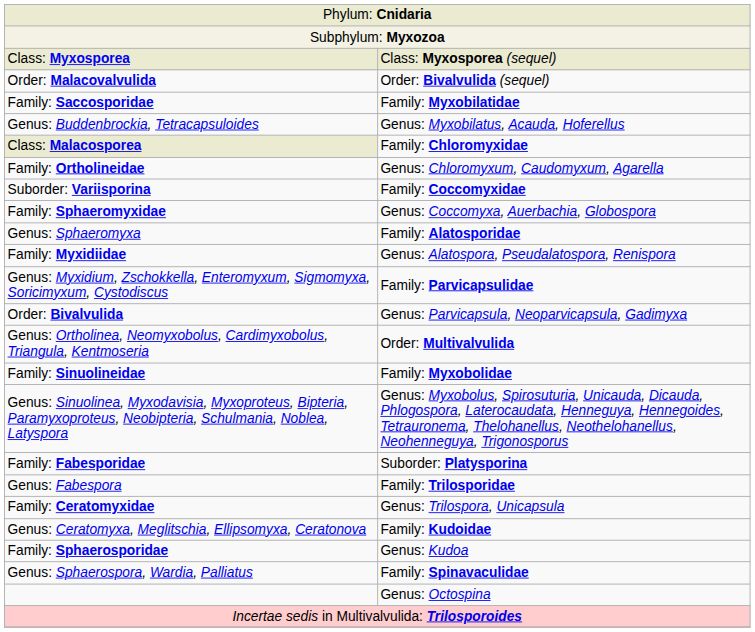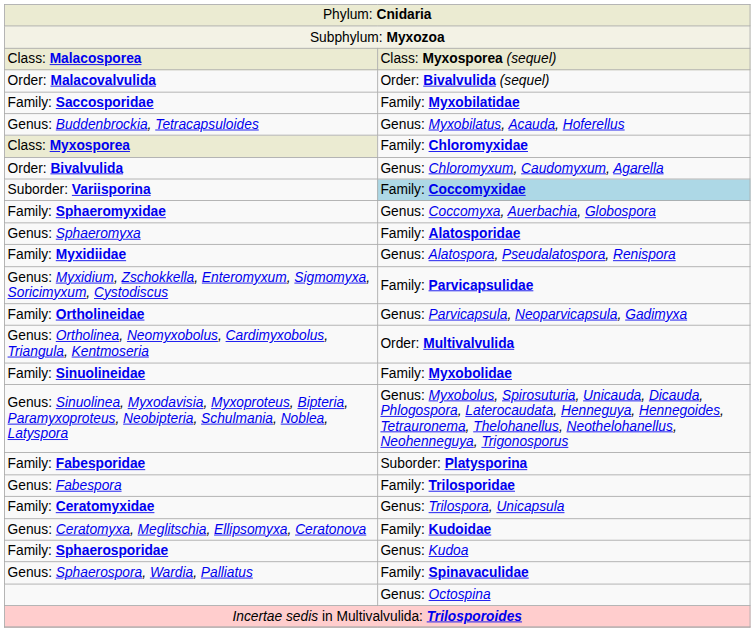(69, 59) Class: Myxosporea -> (75, 59) Class: Malacosporea
(75, 146) Class: Malacosporea -> (69, 146) Class: Myxosporea
(76, 168) Family: Ortholineidae -> (65, 168) Order: Bivalvulida
(453, 189) no background -> (453, 189) lightblue background
(65, 314) Order: Bivalvulida -> (76, 314) Family: Ortholineidae
